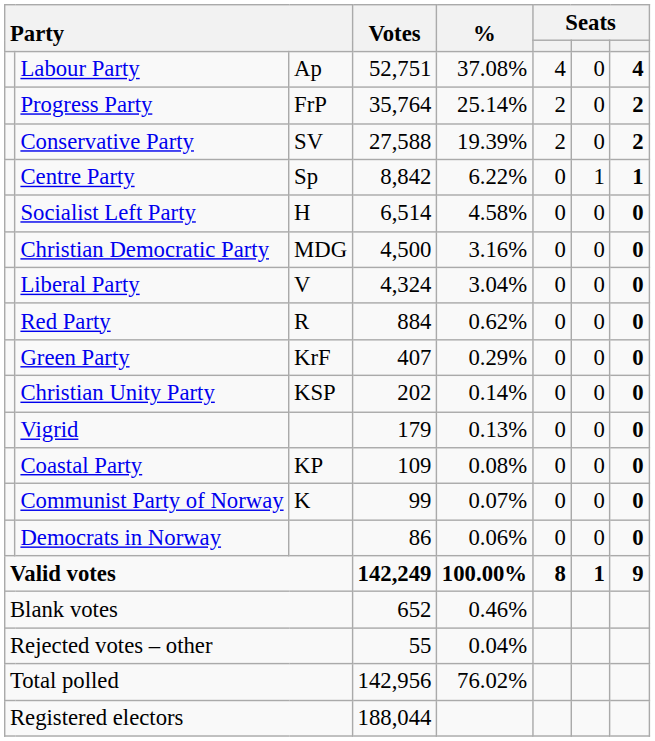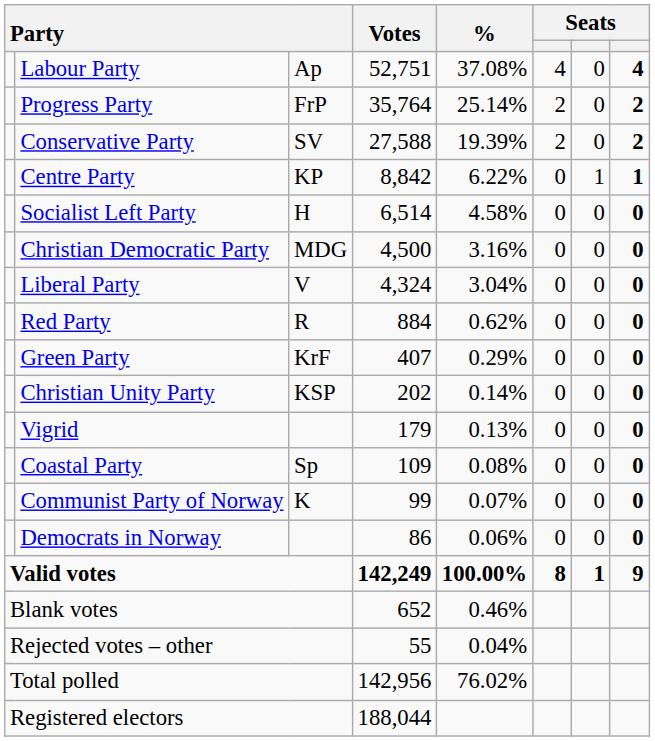(306, 177) Sp -> (309, 177) KP
(309, 465) KP -> (306, 465) Sp
